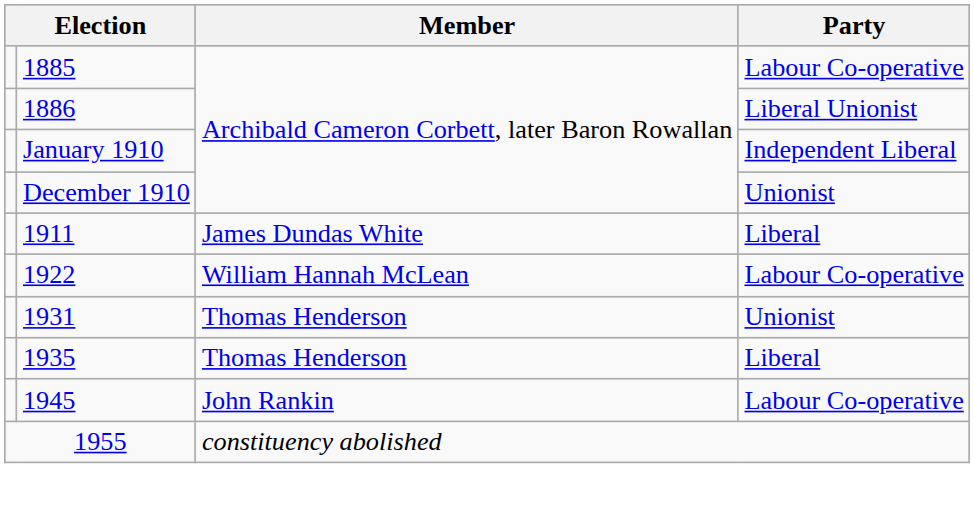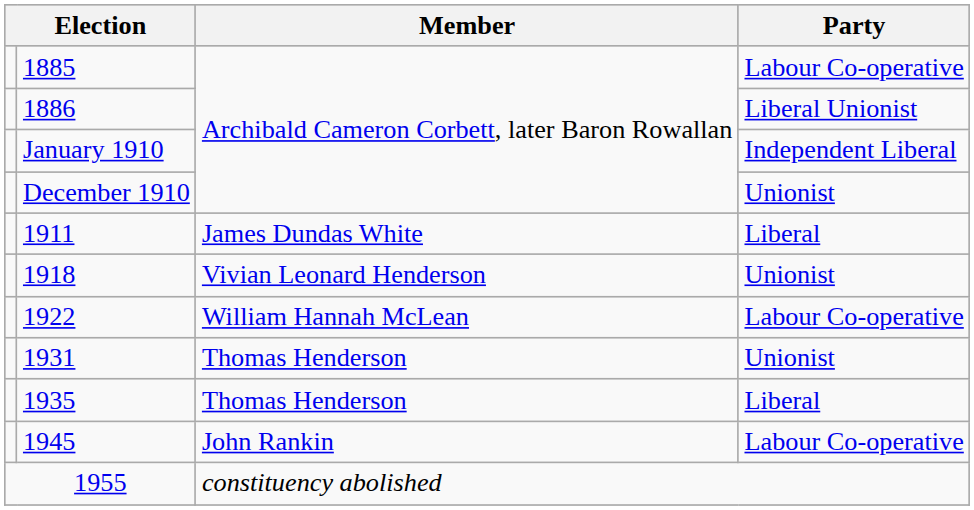+ row: (49, 274)
